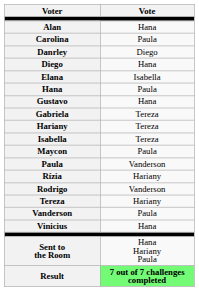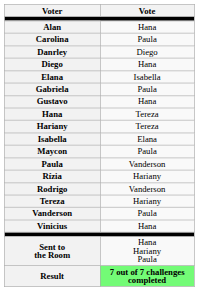(52, 89) Hana -> (52, 89) Gabriela
(52, 114) Gabriela -> (52, 114) Hana
(147, 139) Tereza -> (147, 139) Elana
